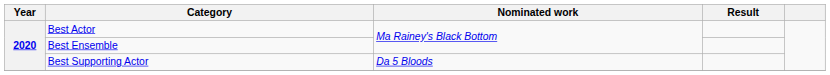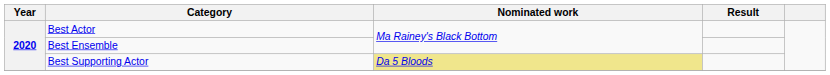(404, 62) no background -> (404, 62) khaki background
